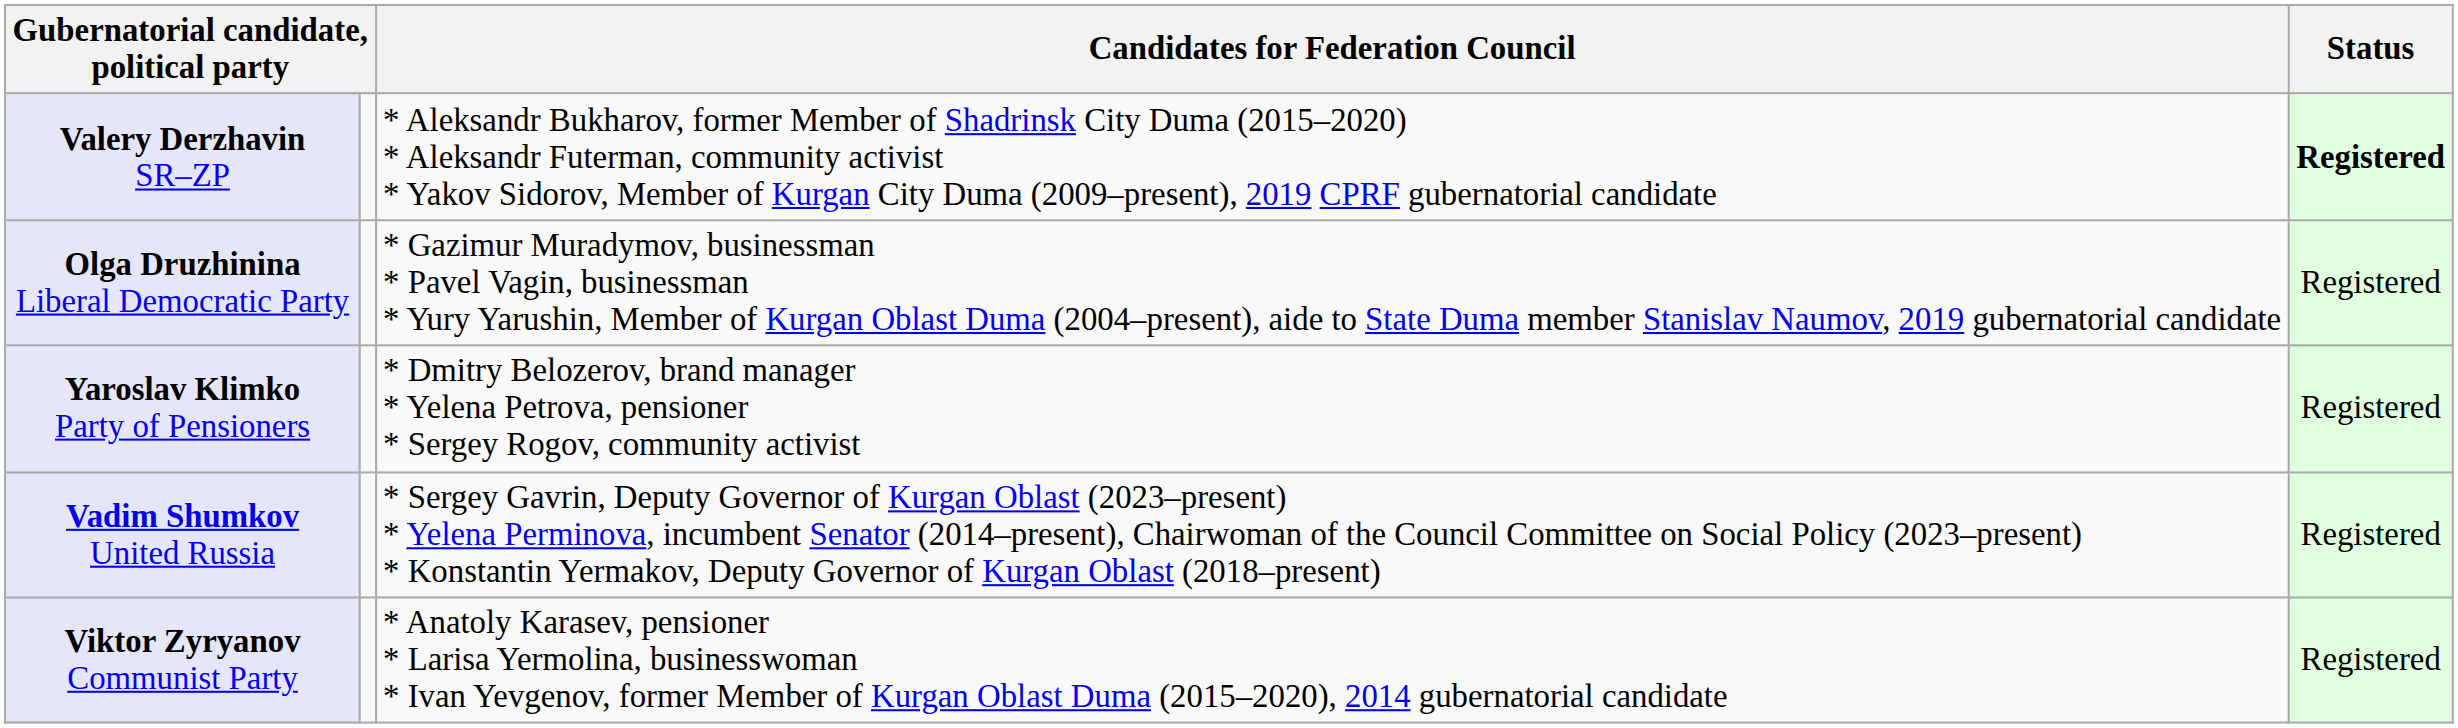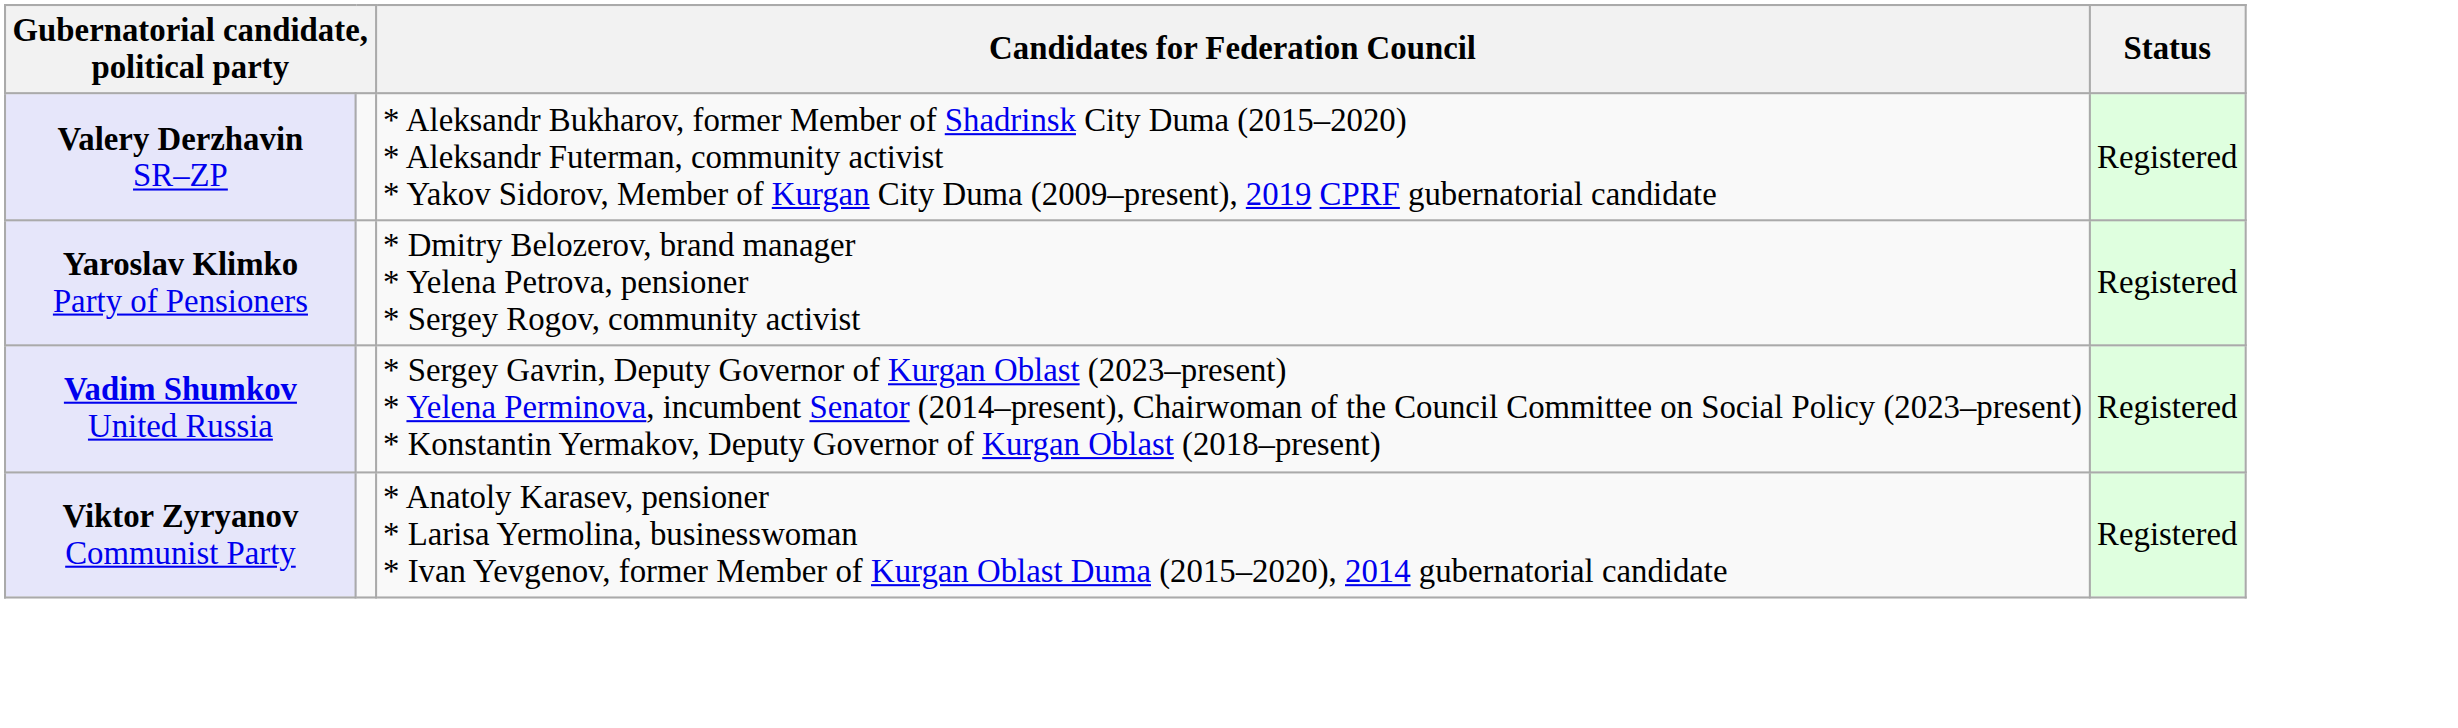(2371, 156) bold -> (2167, 156) normal
- row: (183, 282)
